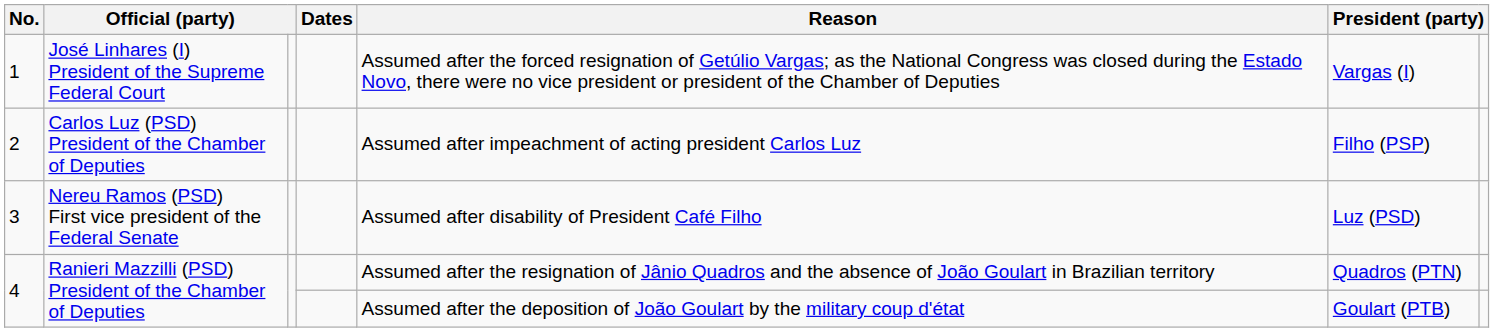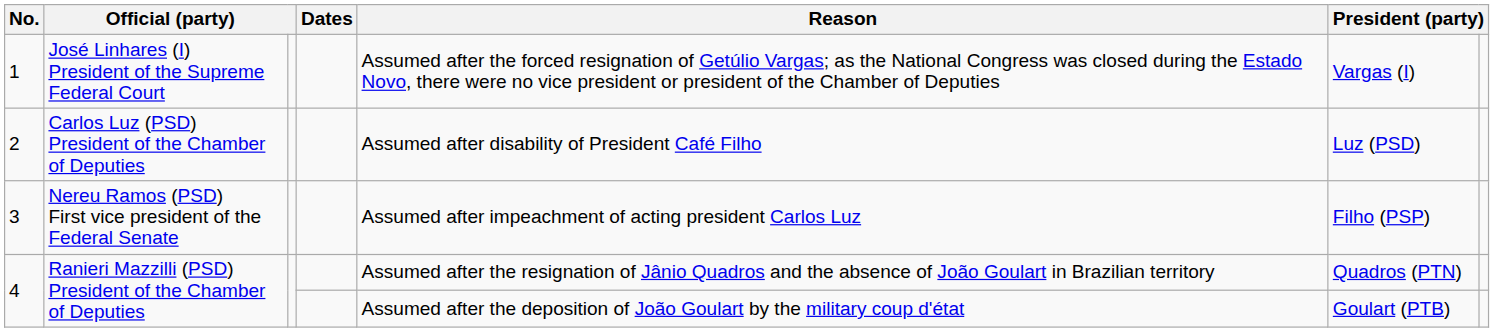(611, 144) Assumed after impeachment of acting president Carlos Luz -> (562, 144) Assumed after disability of President Café Filho
(1381, 144) Filho (PSP) -> (1377, 144) Luz (PSD)
(562, 217) Assumed after disability of President Café Filho -> (611, 217) Assumed after impeachment of acting president Carlos Luz
(1377, 217) Luz (PSD) -> (1381, 217) Filho (PSP)
